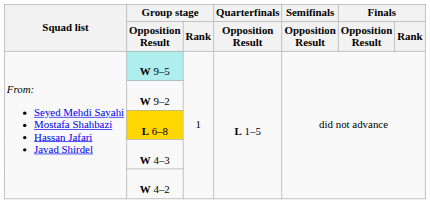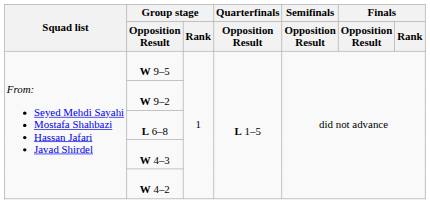(155, 72) paleturquoise background -> (155, 72) no background
(155, 131) gold background -> (155, 131) no background
